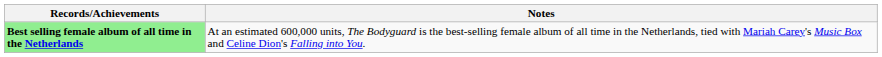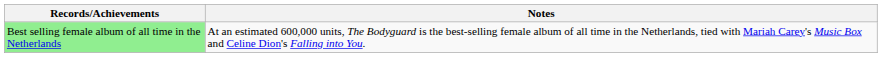(99, 37) bold -> (104, 37) normal
